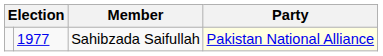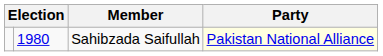(33, 39) 1977 -> (33, 39) 1980
